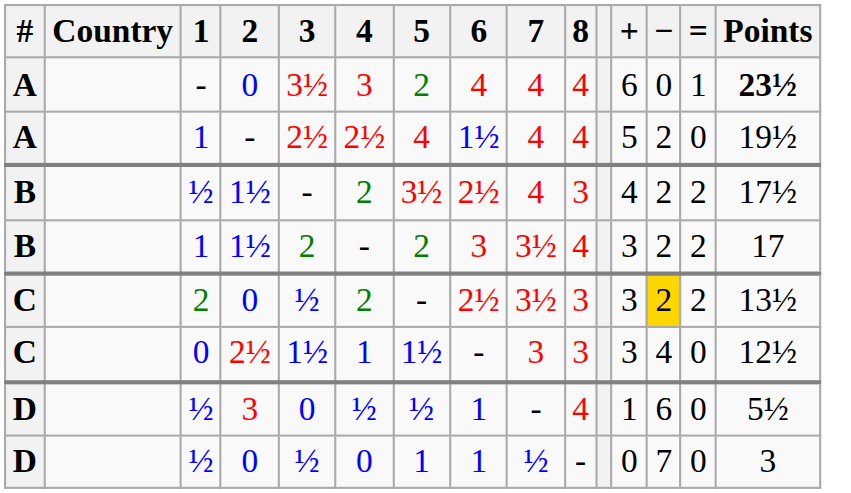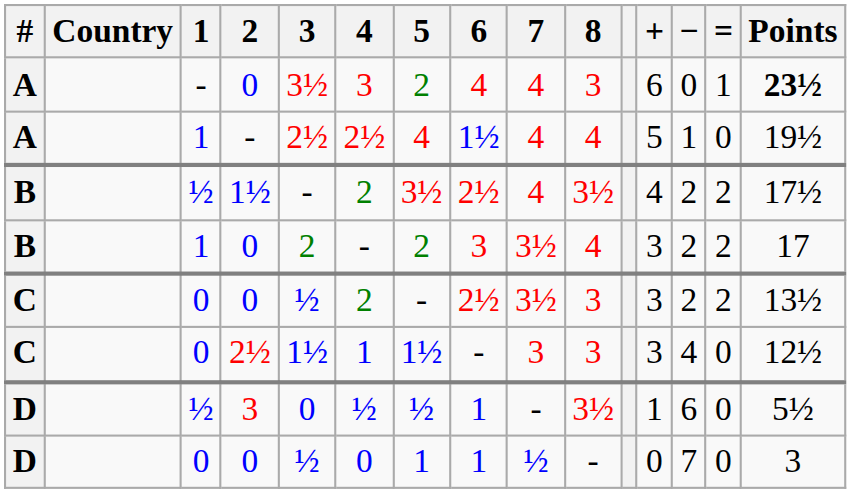(581, 84) 4 -> (593, 84) 3
(664, 137) 2 -> (689, 137) 1
(581, 192) 3 -> (593, 192) 3½
(250, 245) 1½ -> (250, 245) 0
(201, 300) 2 -> (201, 300) 0
(664, 300) gold background -> (689, 300) no background
(581, 408) 4 -> (593, 408) 3½
(201, 461) ½ -> (201, 461) 0
